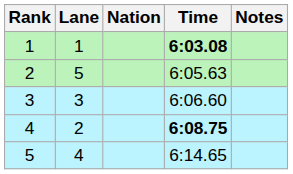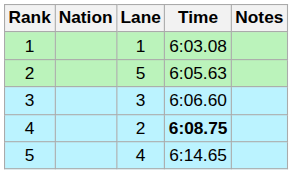columns swapped: (79, 18) <-> (134, 18)
(198, 45) bold -> (198, 45) normal
